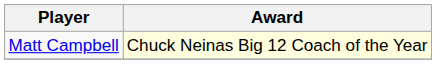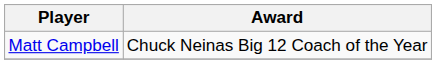(277, 45) lightyellow background -> (277, 45) no background
